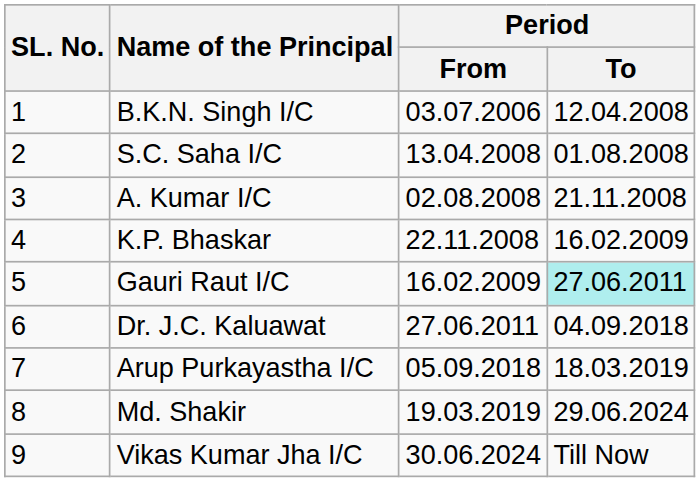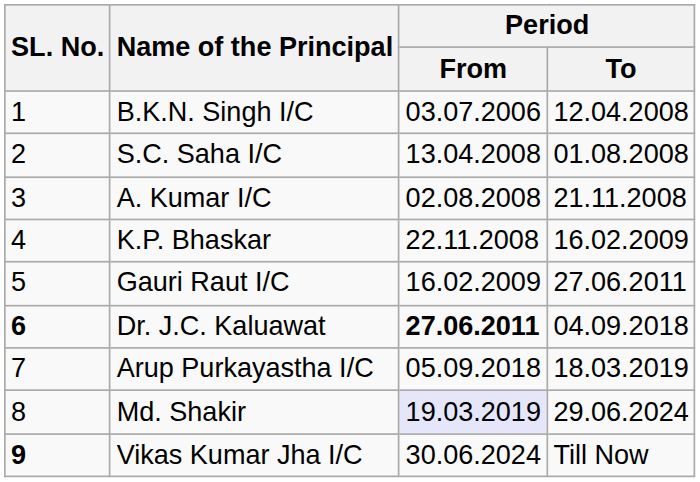(620, 283) paleturquoise background -> (620, 283) no background
(19, 326) normal -> (19, 326) bold
(472, 326) normal -> (473, 326) bold
(473, 411) no background -> (473, 411) lavender background
(19, 454) normal -> (19, 454) bold
